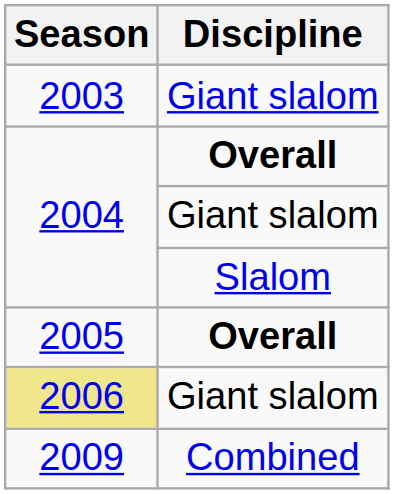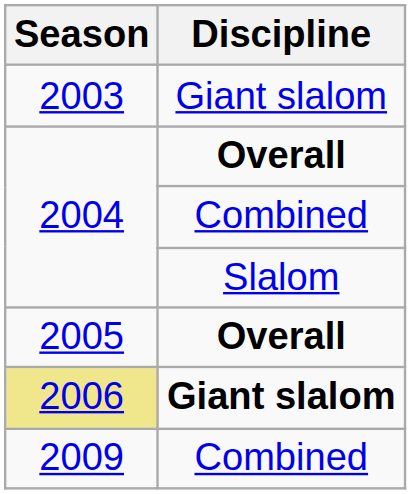(273, 215) Giant slalom -> (281, 215) Combined
(273, 397) normal -> (281, 397) bold
